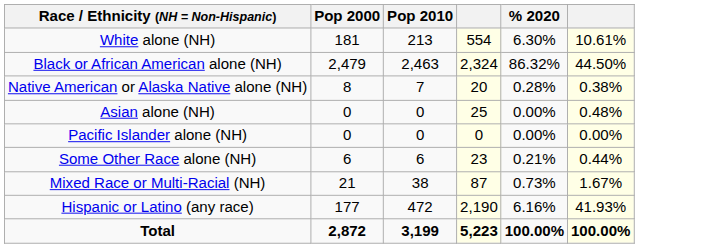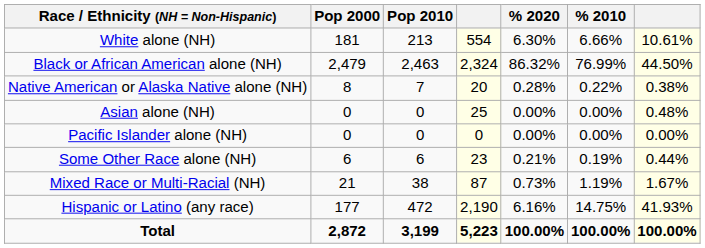+ column: (601, 16)
